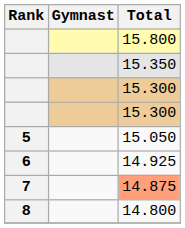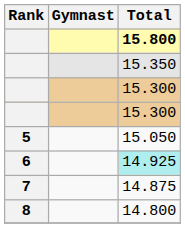(149, 41) normal -> (149, 41) bold
(149, 163) no background -> (149, 163) paleturquoise background
(149, 187) lightsalmon background -> (149, 187) no background
